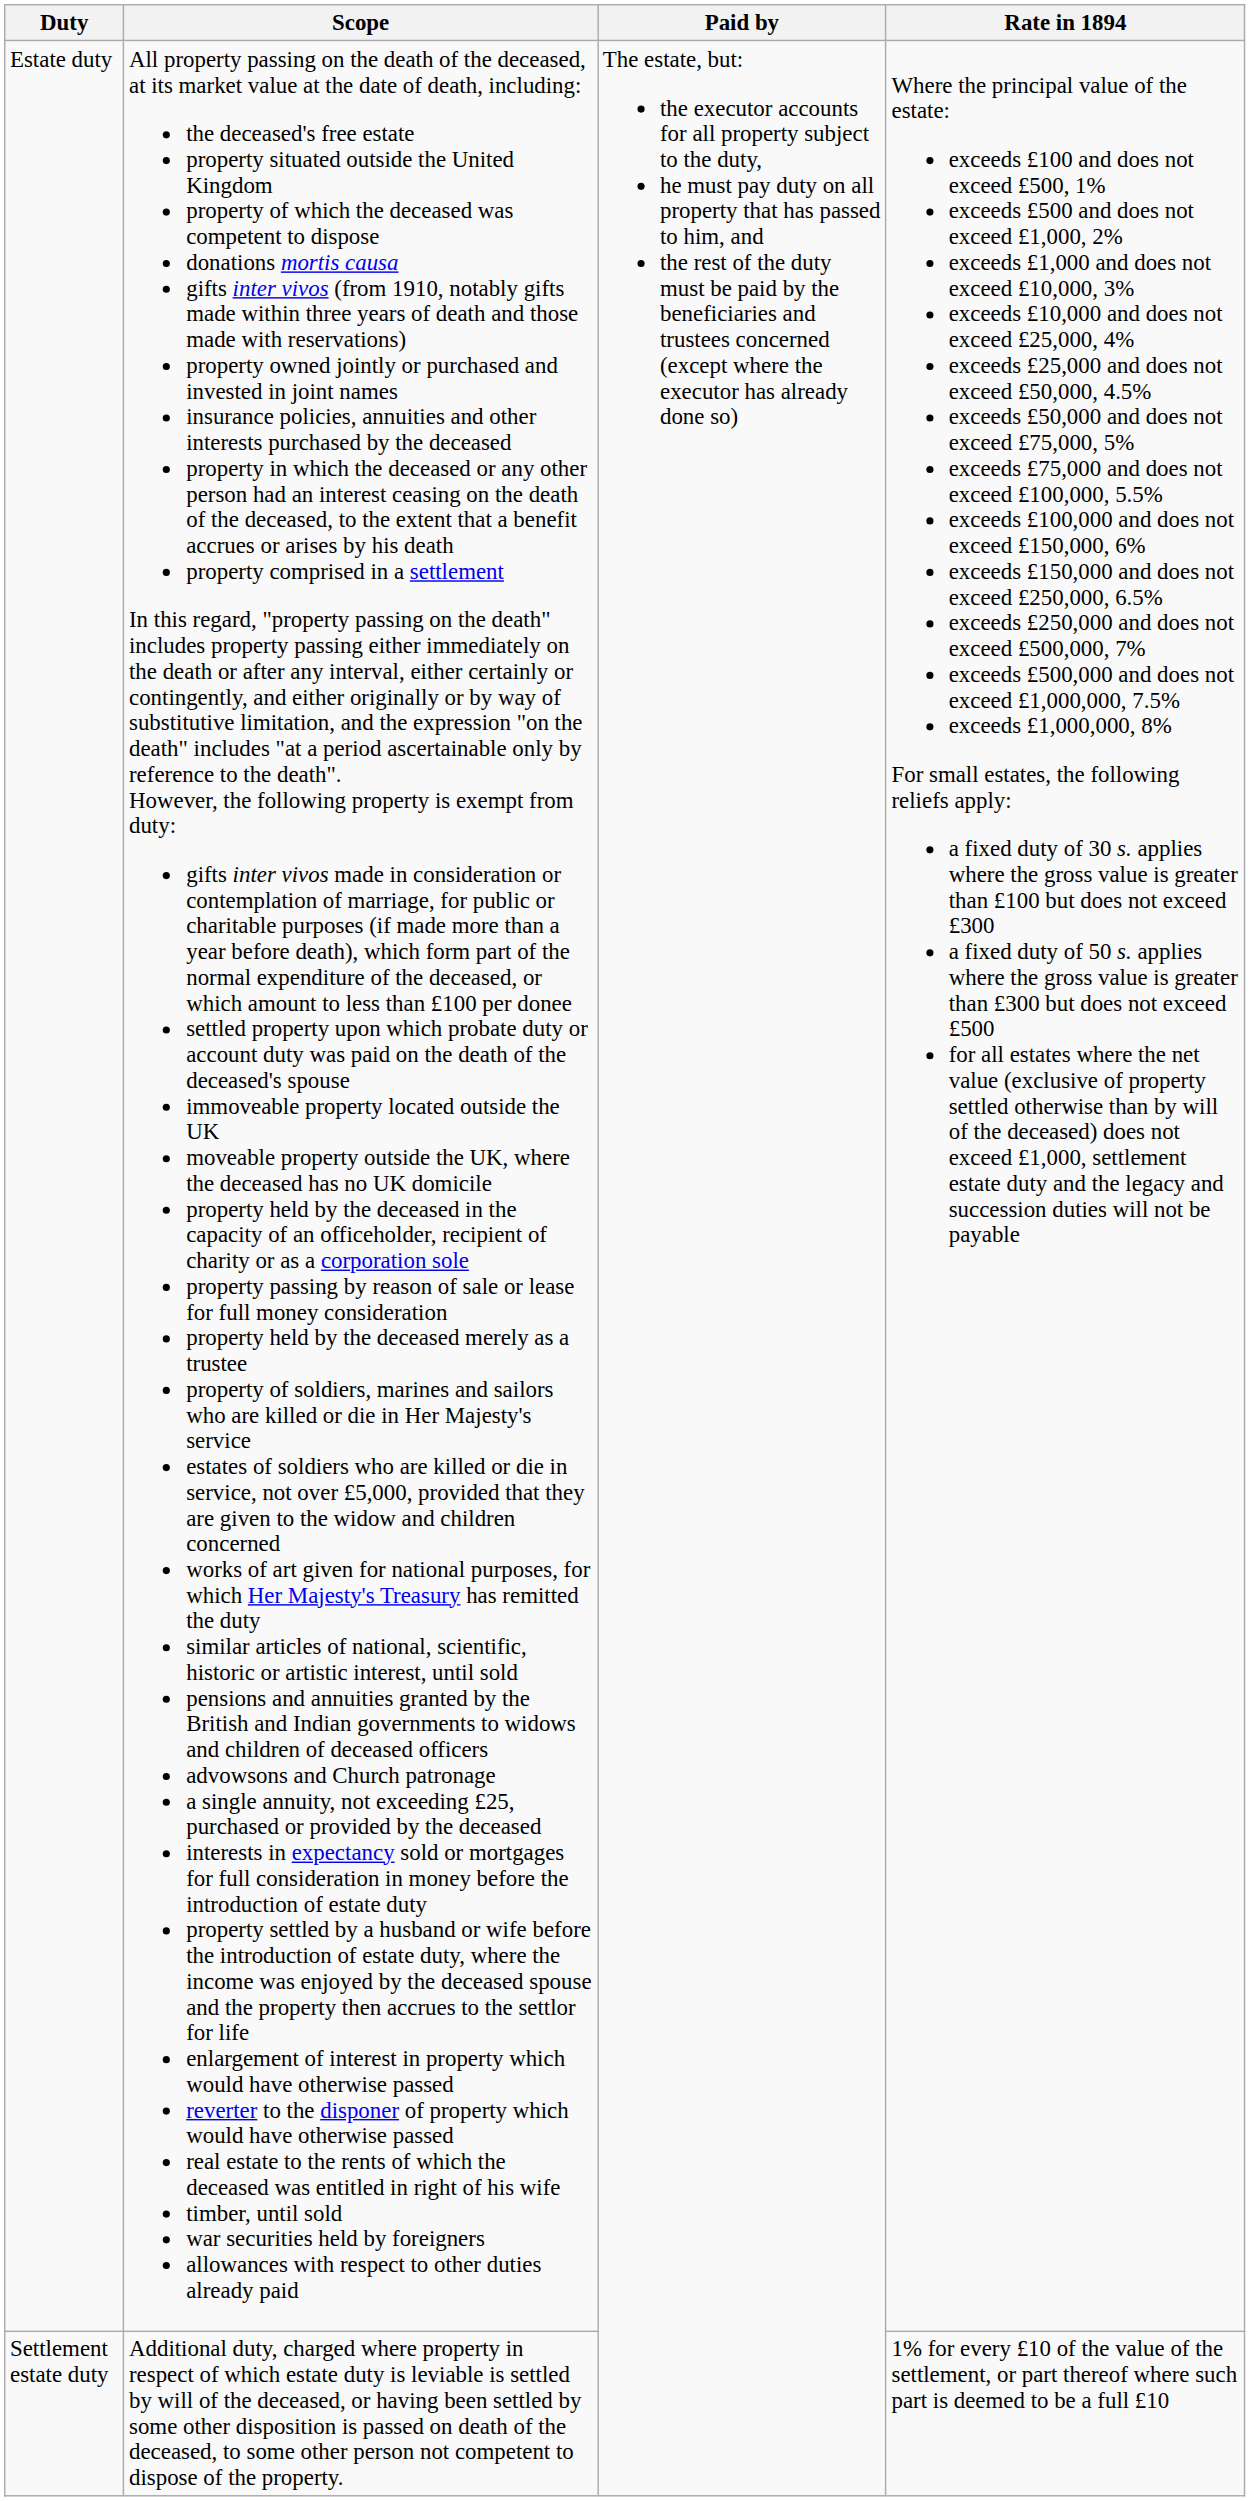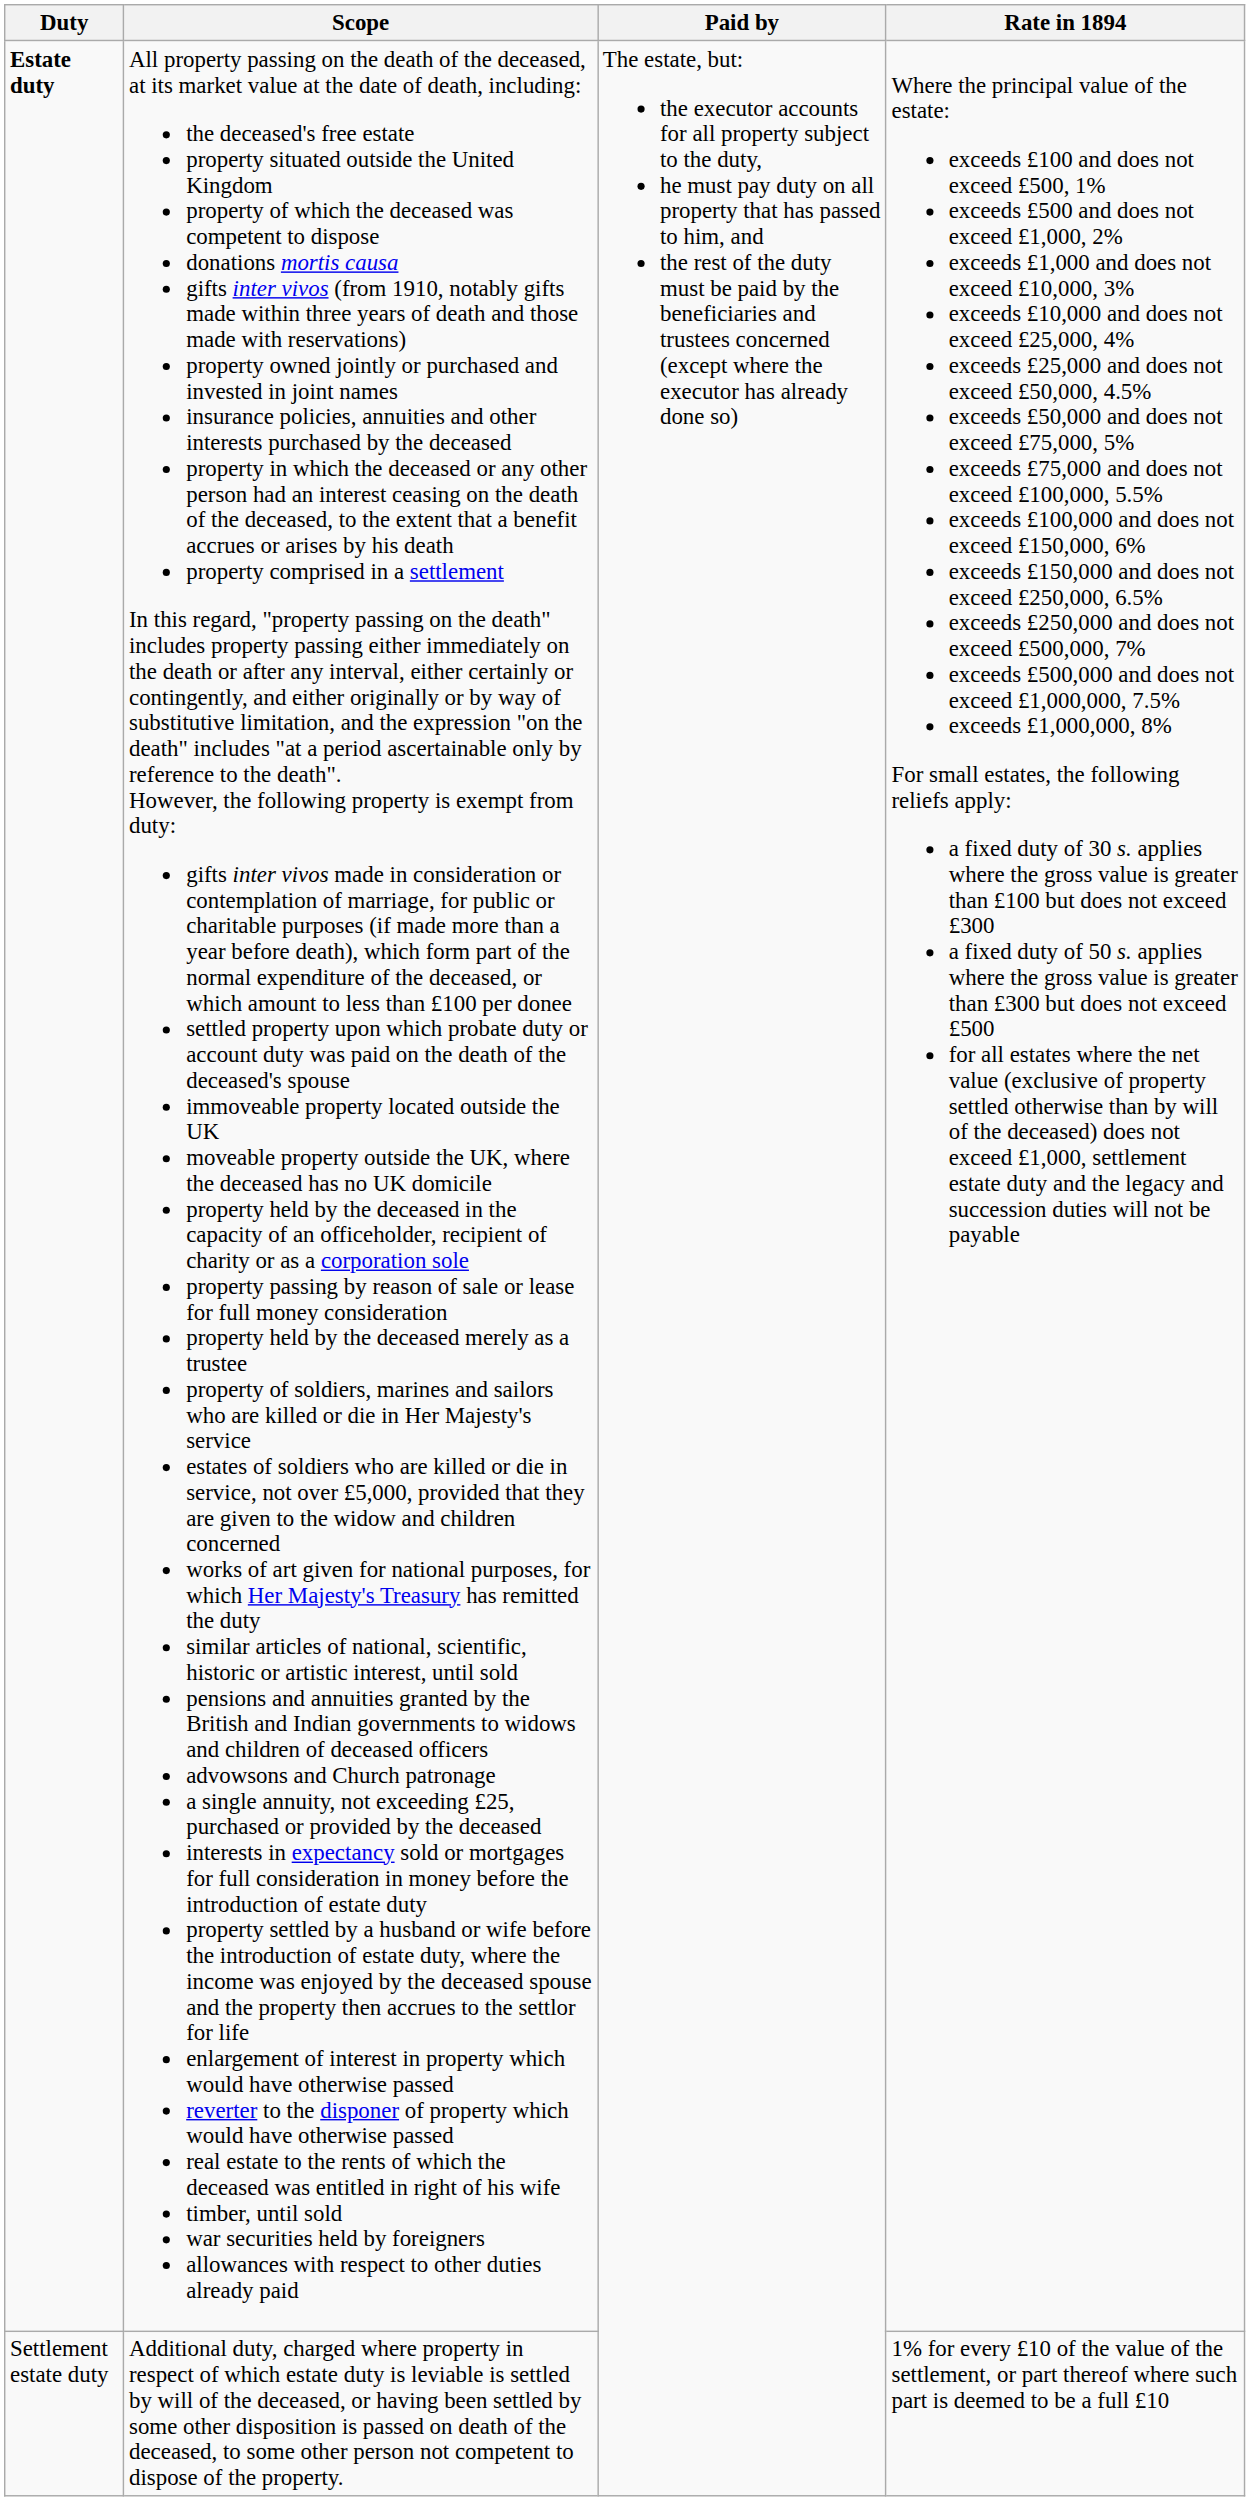(61, 58) normal -> (40, 71) bold
